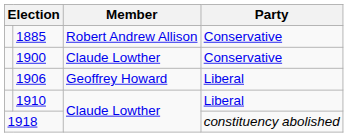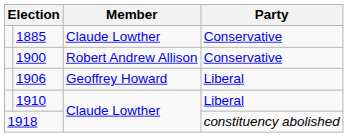(132, 36) Robert Andrew Allison -> (113, 36) Claude Lowther
(113, 57) Claude Lowther -> (132, 57) Robert Andrew Allison
